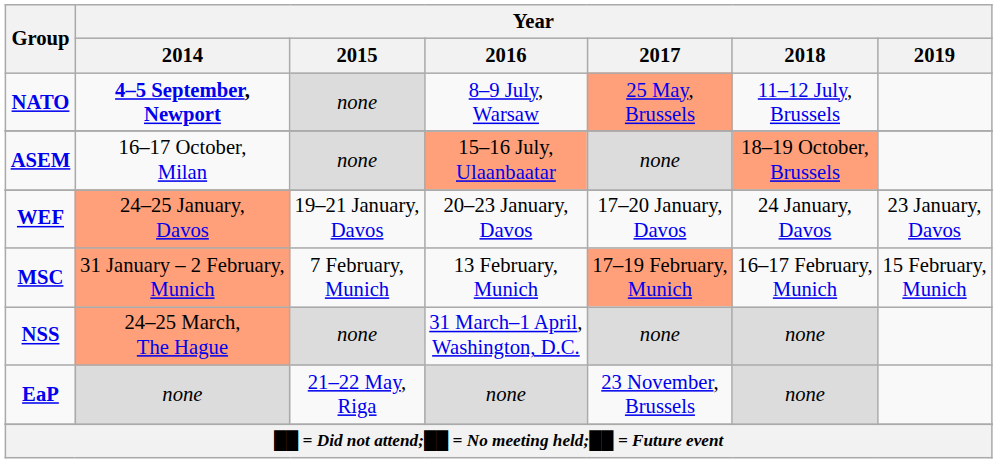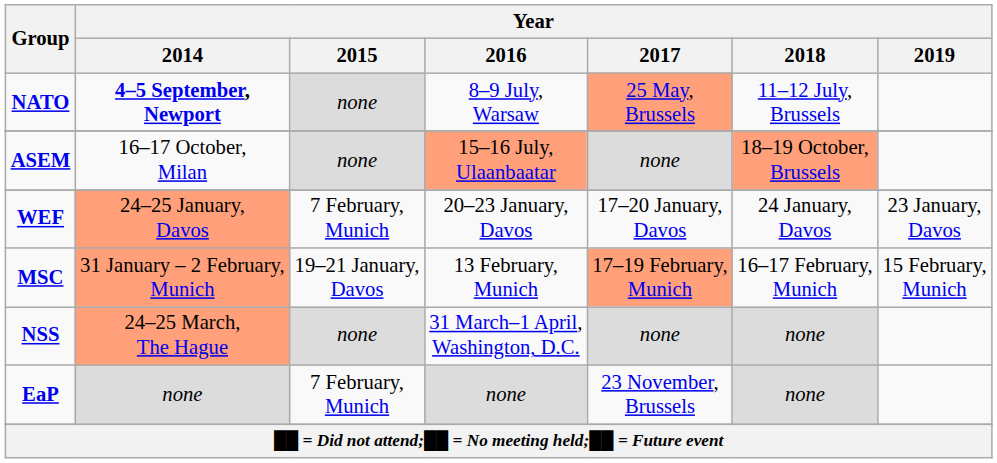(357, 218) 19–21 January, Davos -> (357, 218) 7 February, Munich
(357, 276) 7 February, Munich -> (357, 276) 19–21 January, Davos
(357, 393) 21–22 May, Riga -> (357, 393) 7 February, Munich
